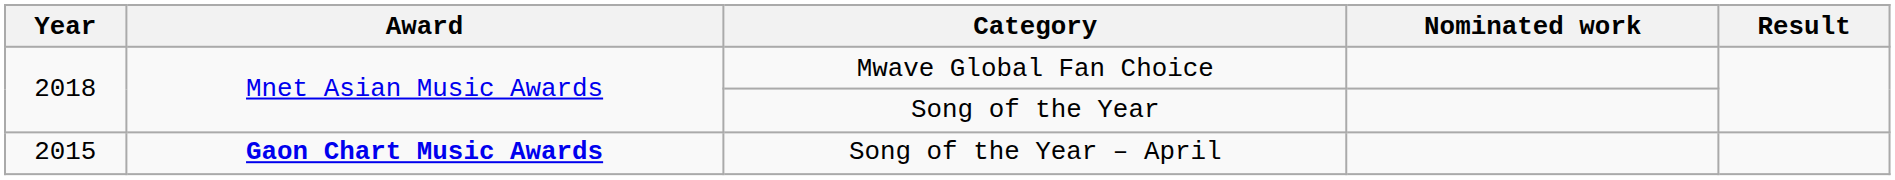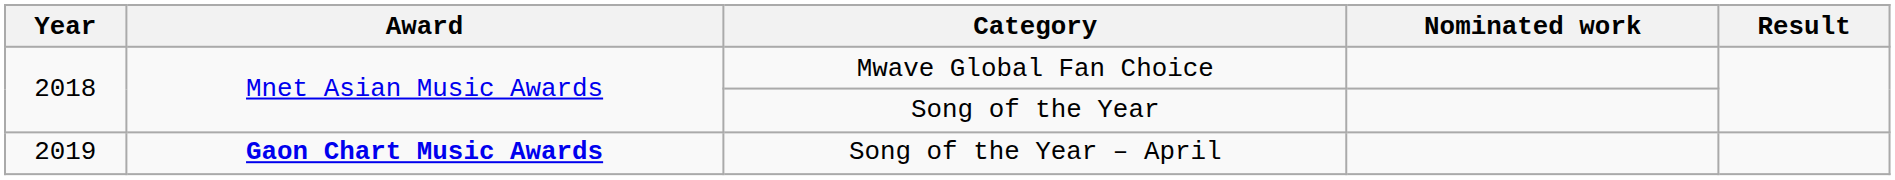(65, 153) 2015 -> (65, 153) 2019
